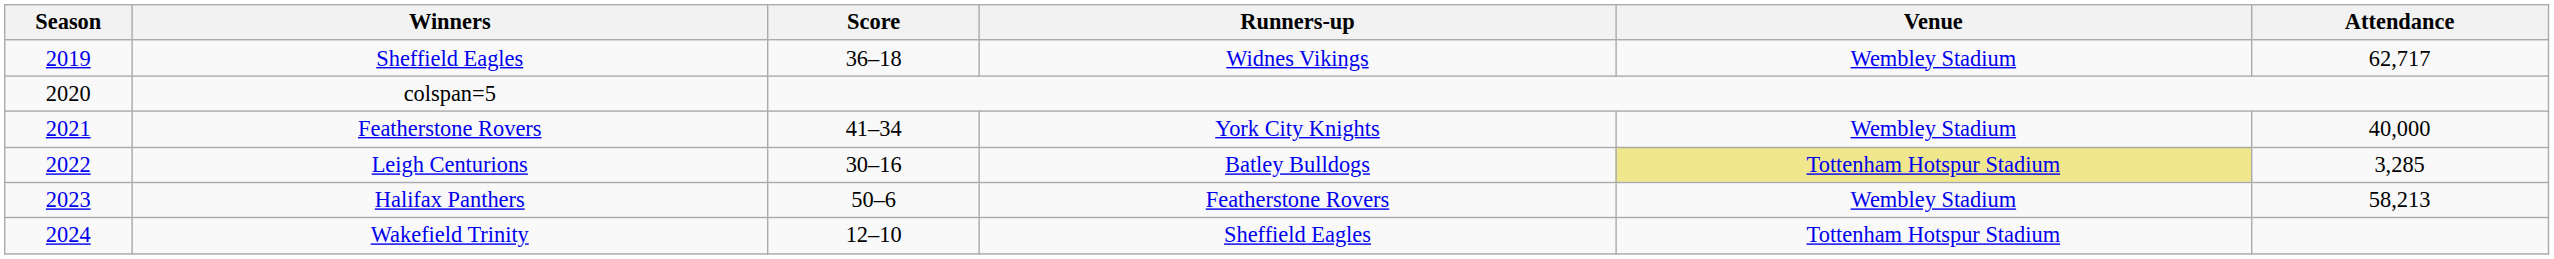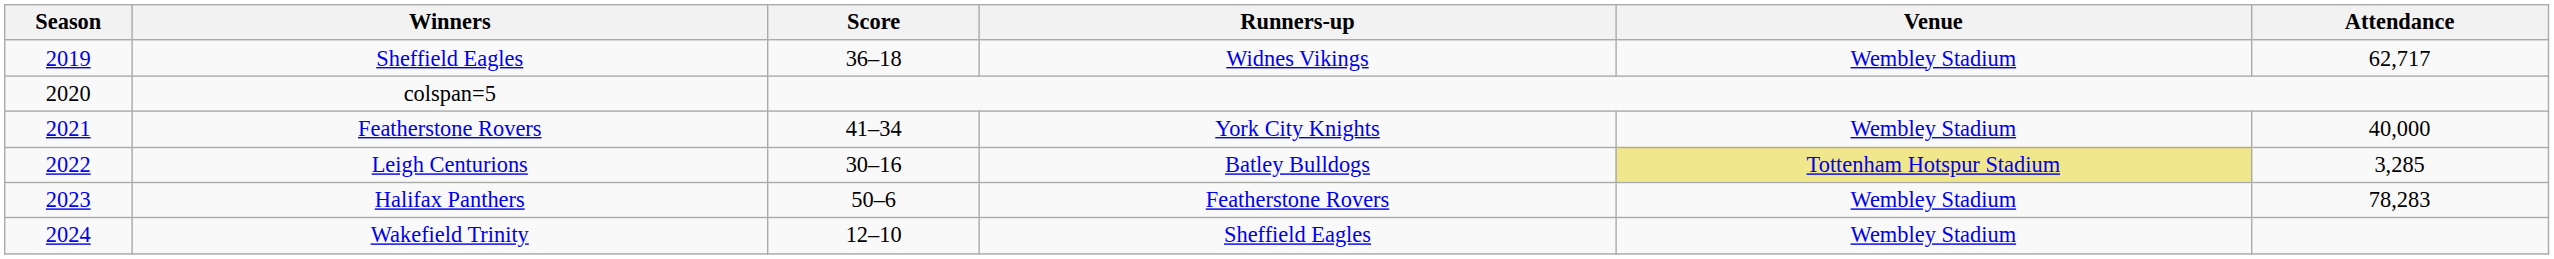(2400, 199) 58,213 -> (2400, 199) 78,283
(1933, 235) Tottenham Hotspur Stadium -> (1933, 235) Wembley Stadium
